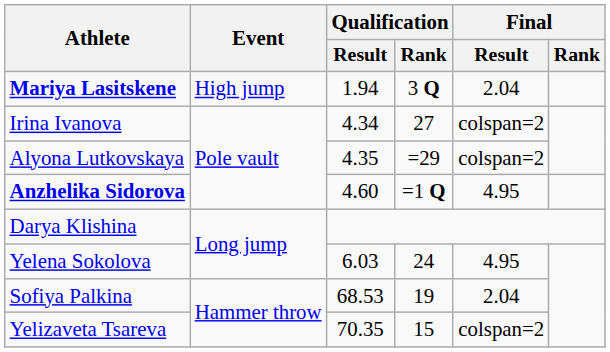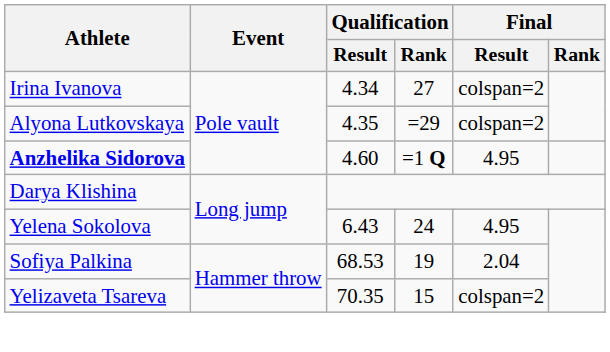- row: (93, 89)
(360, 261) 6.03 -> (360, 226) 6.43
